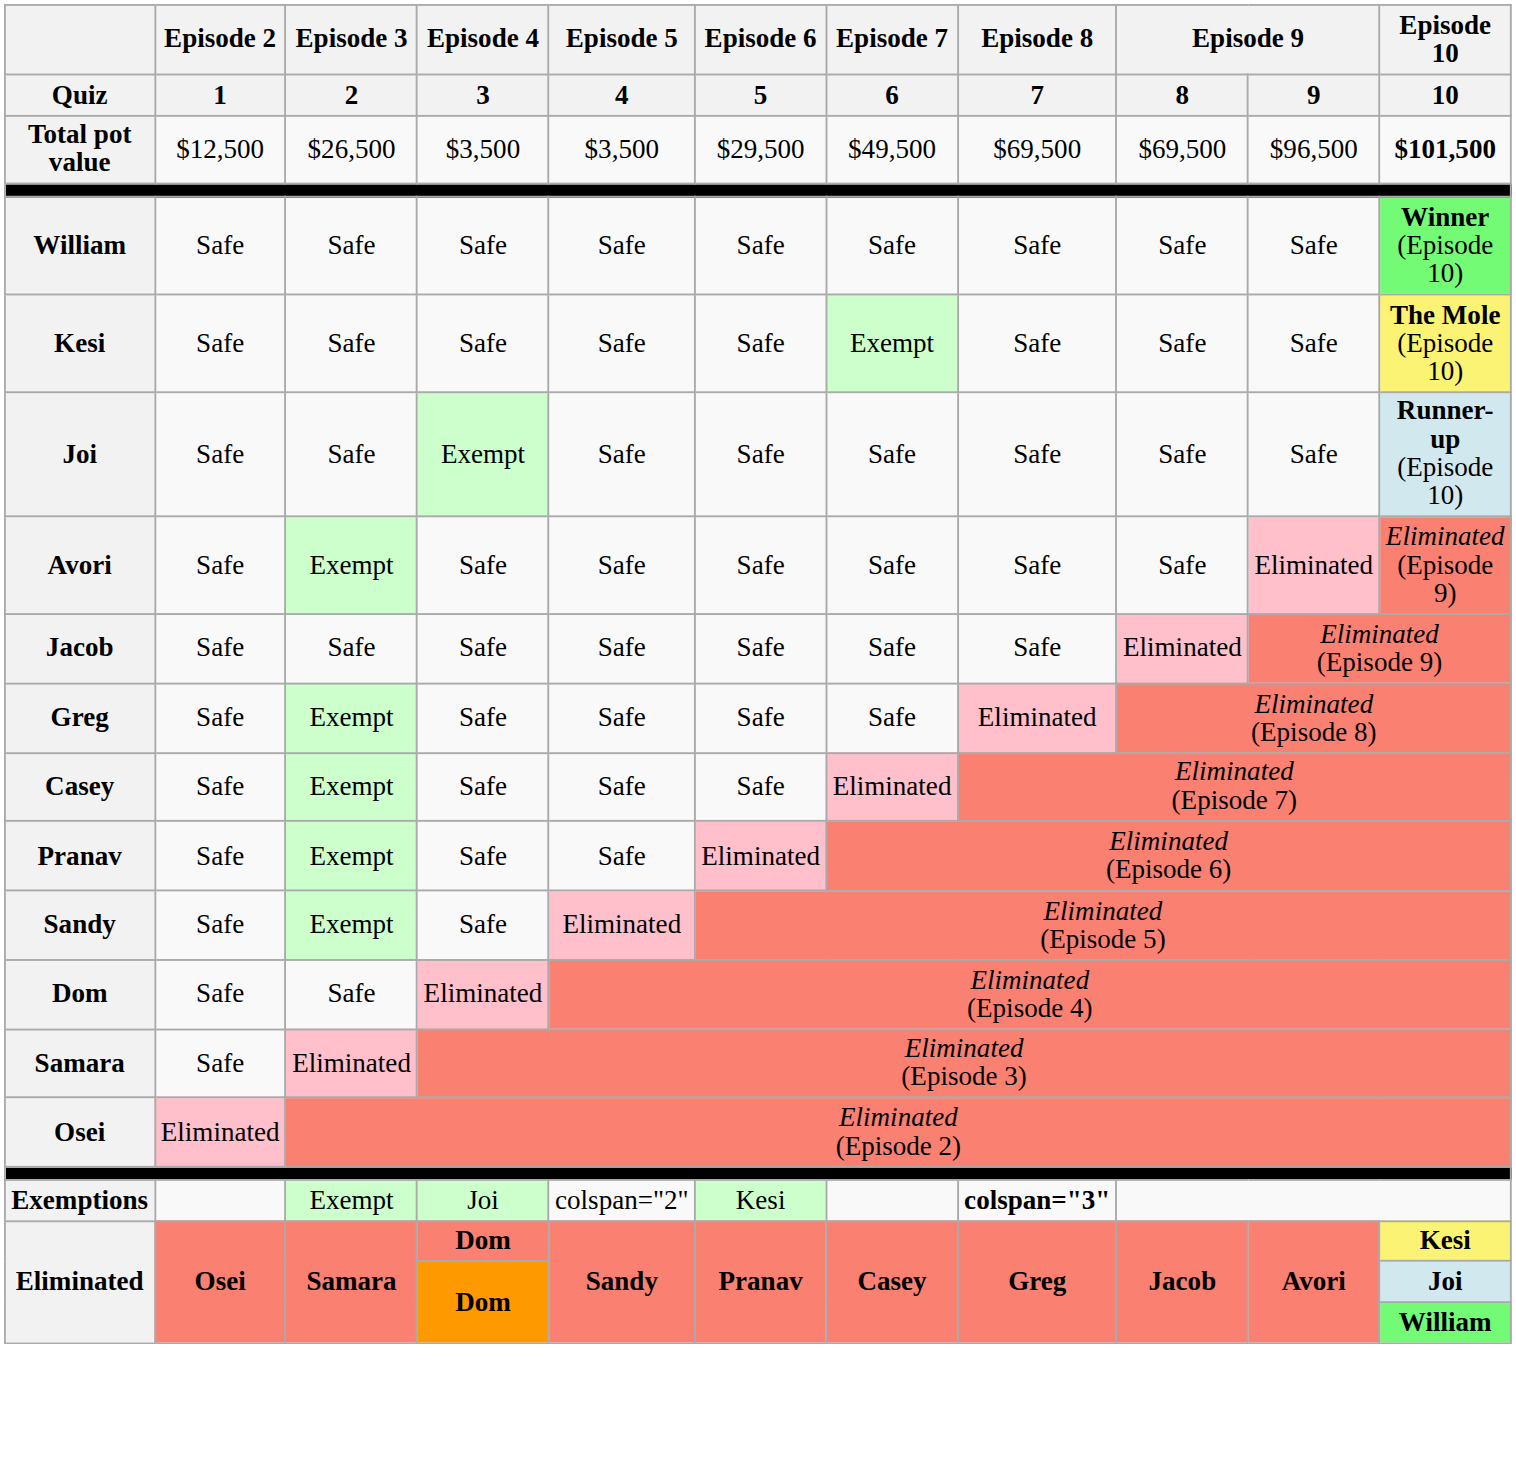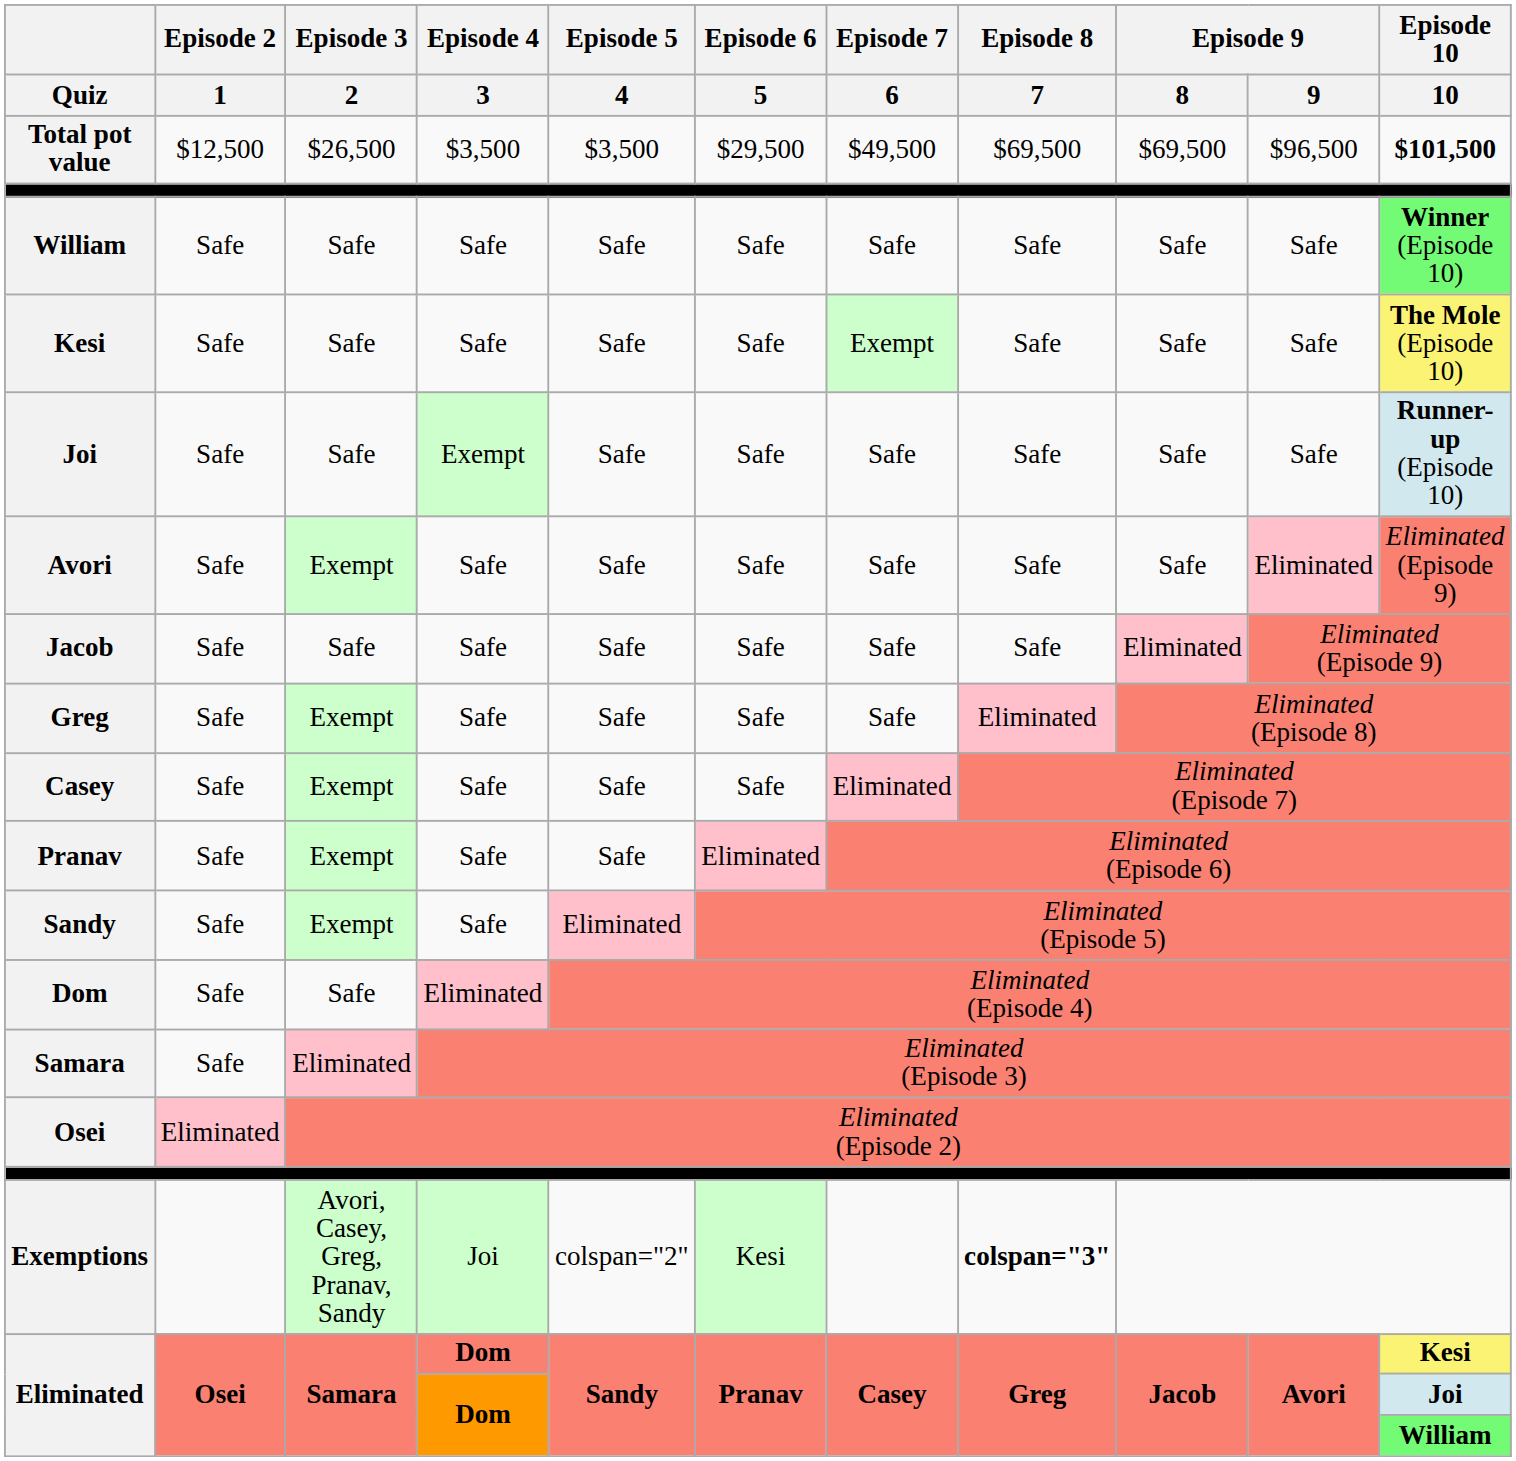(352, 1199) Exempt -> (352, 1256) Avori, Casey, Greg, Pranav, Sandy
